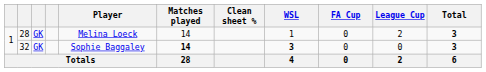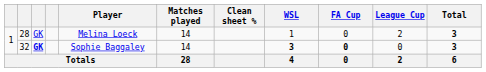(38, 47) normal -> (38, 47) bold
(186, 47) bold -> (186, 47) normal
(346, 47) normal -> (346, 47) bold
